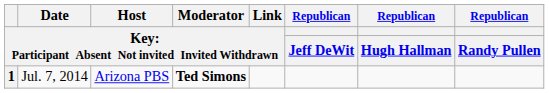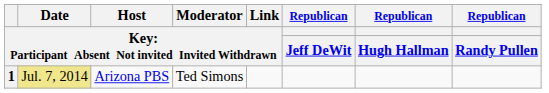(55, 76) no background -> (55, 76) khaki background
(211, 76) bold -> (209, 76) normal
